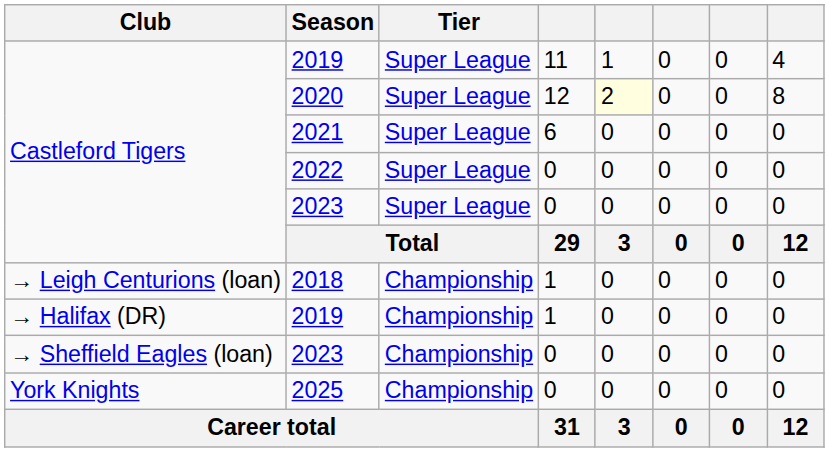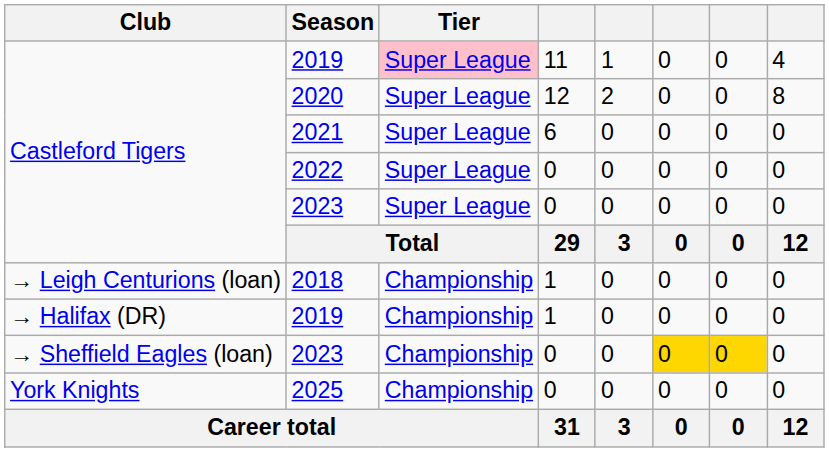(458, 59) no background -> (458, 59) pink background
(607, 96) lightyellow background -> (607, 96) no background
(664, 354) no background -> (664, 354) gold background
(722, 354) no background -> (722, 354) gold background
